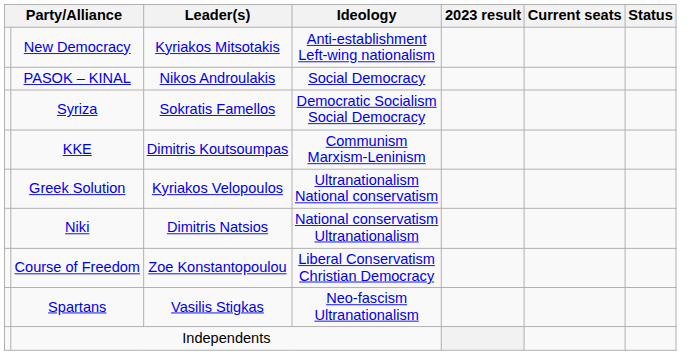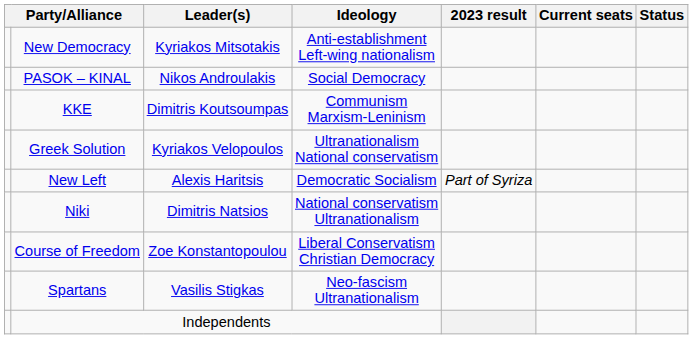- row: (77, 109)
+ row: (77, 180)
